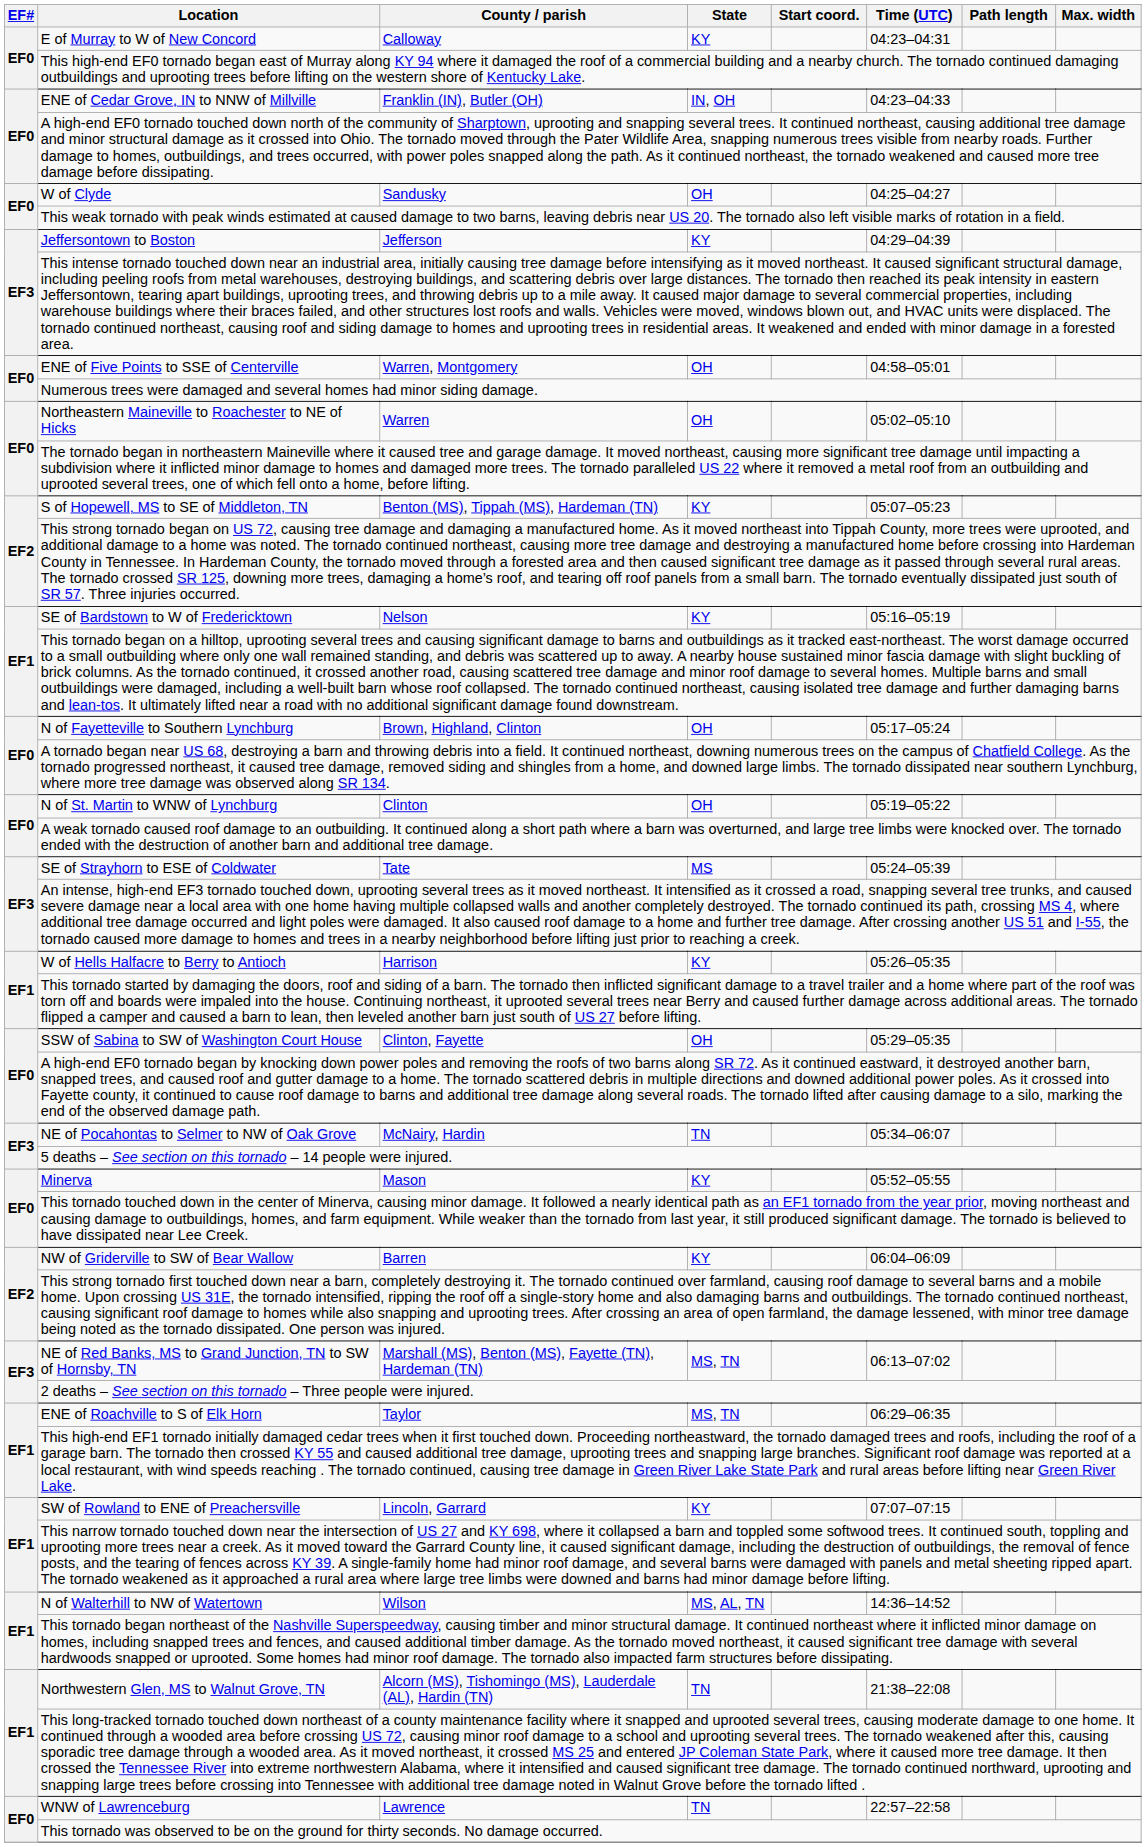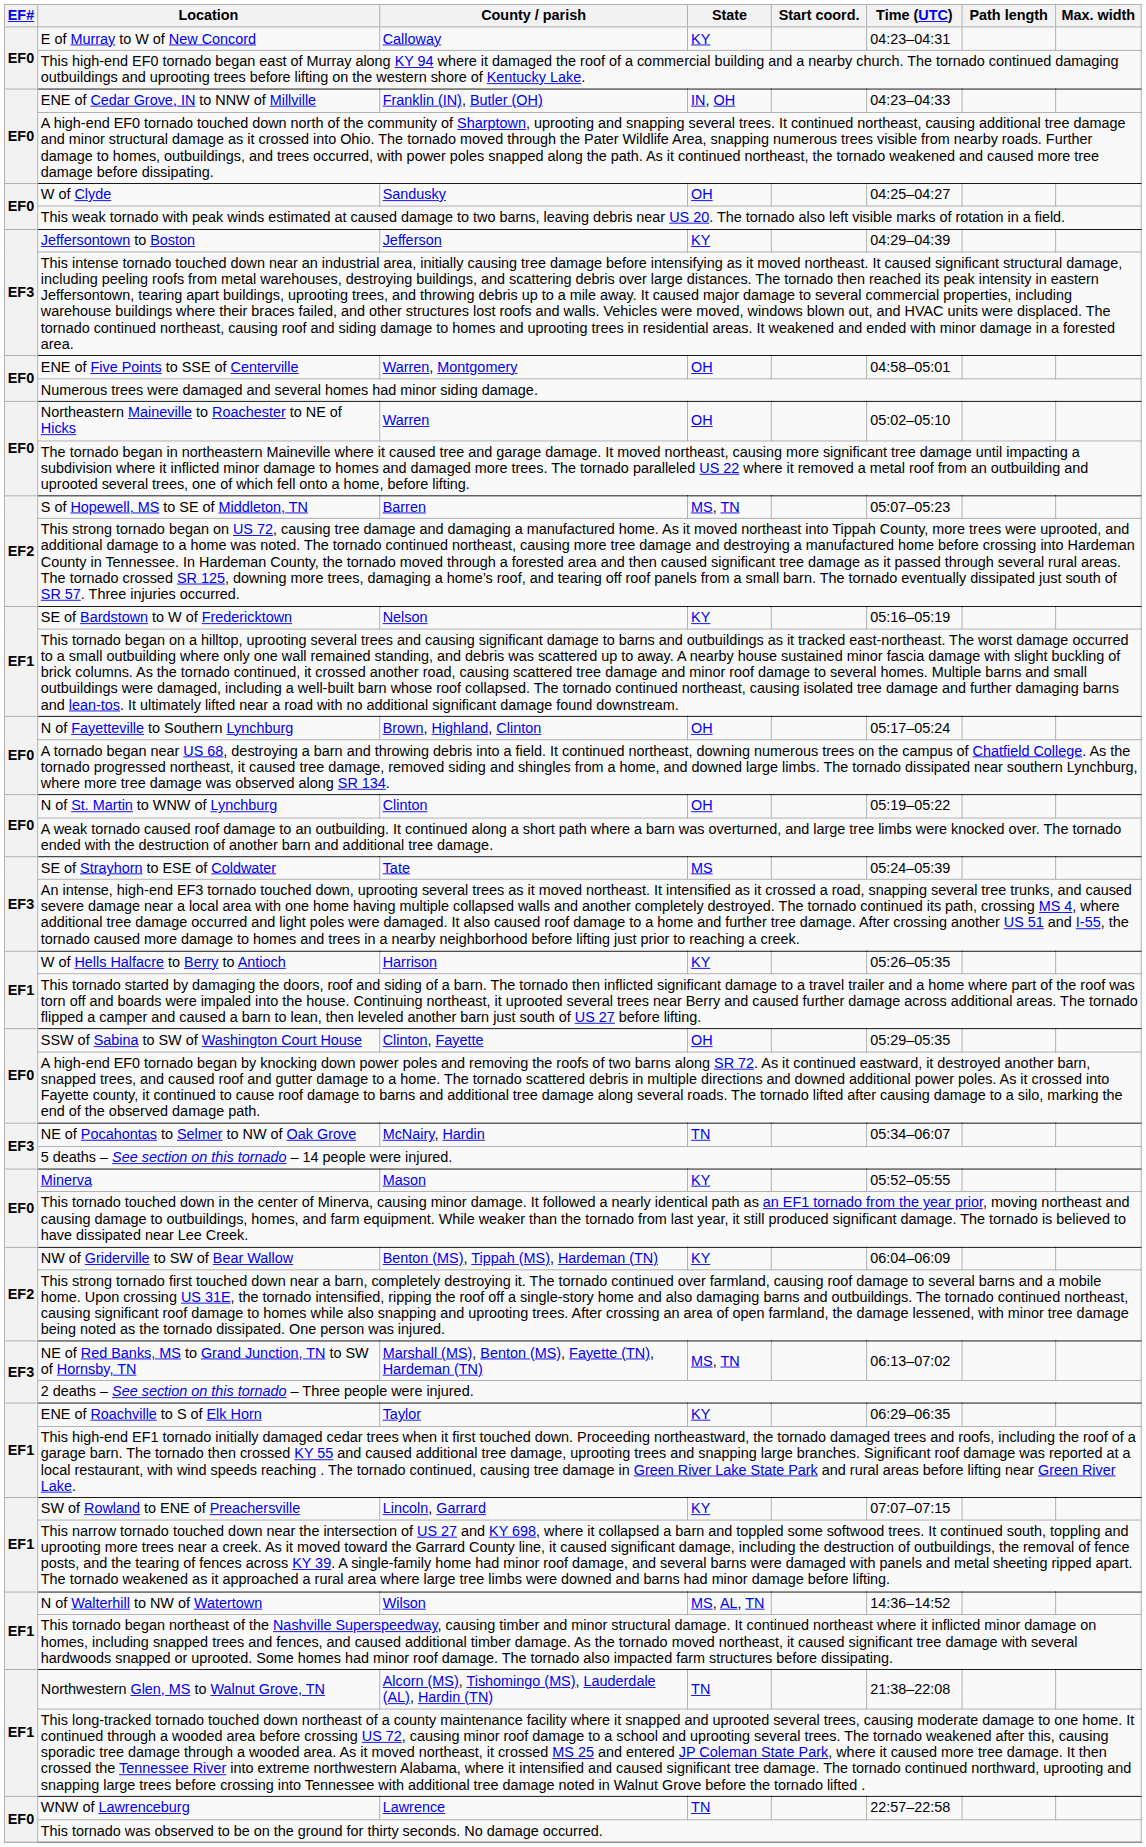(520, 507) Benton (MS), Tippah (MS), Hardeman (TN) -> (404, 507) Barren
(701, 507) KY -> (715, 507) MS, TN
(404, 1258) Barren -> (520, 1258) Benton (MS), Tippah (MS), Hardeman (TN)
(715, 1414) MS, TN -> (701, 1414) KY
